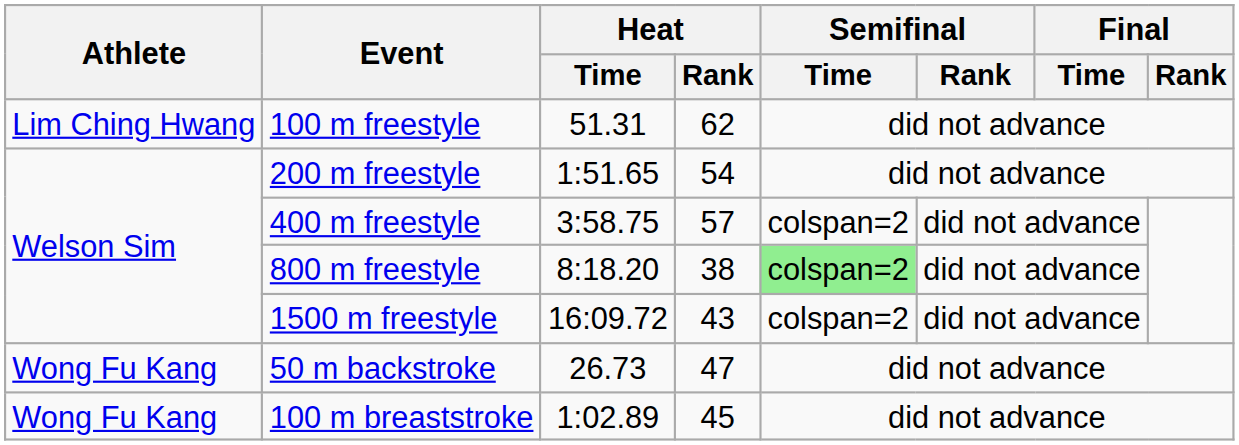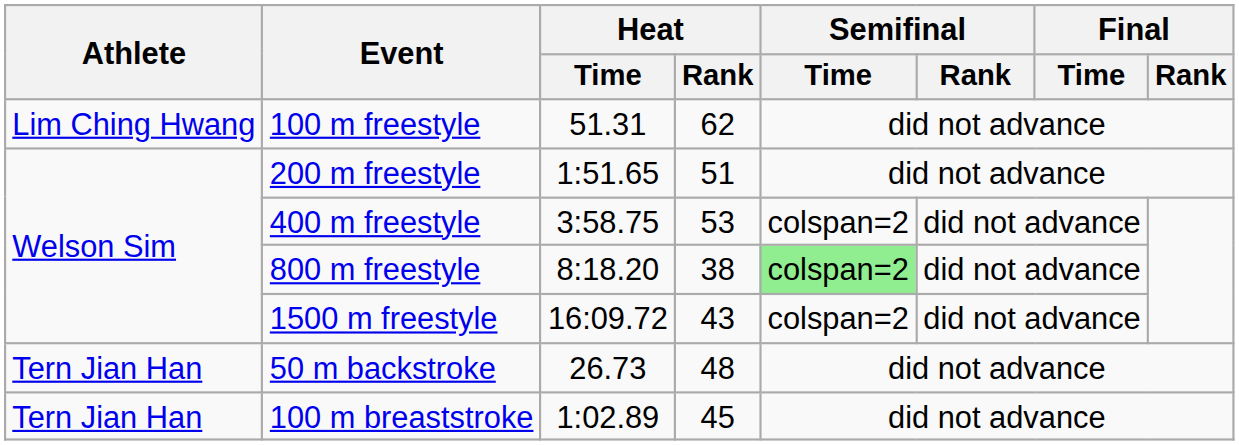(718, 173) 54 -> (718, 173) 51
(718, 222) 57 -> (718, 222) 53
(115, 368) Wong Fu Kang -> (107, 368) Tern Jian Han
(718, 368) 47 -> (718, 368) 48
(115, 417) Wong Fu Kang -> (107, 417) Tern Jian Han
